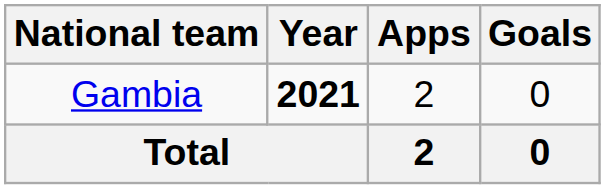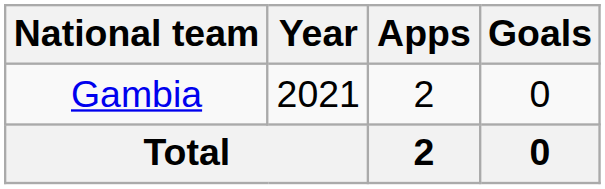(318, 93) bold -> (318, 93) normal
